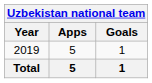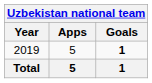(122, 50) normal -> (122, 50) bold
